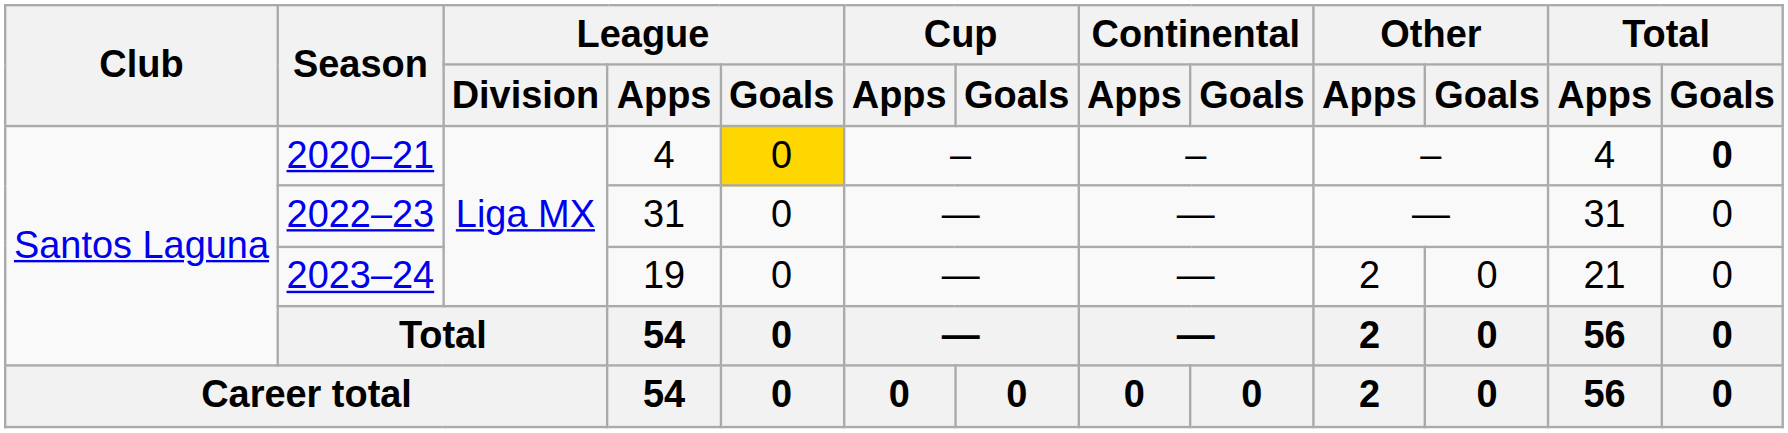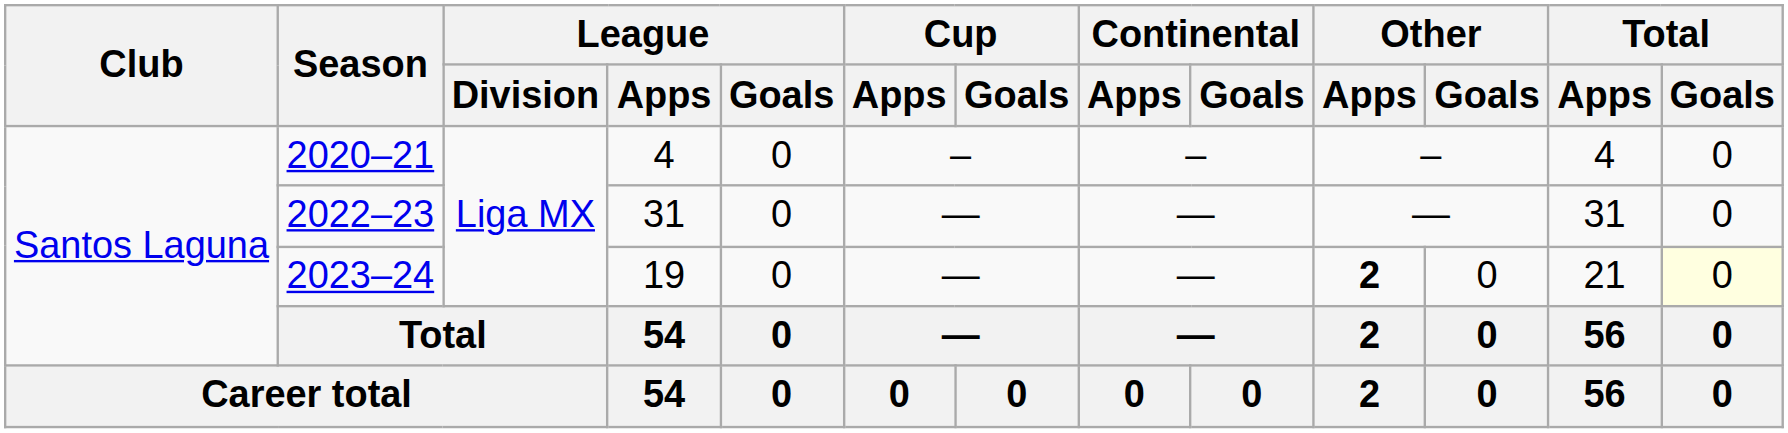(782, 154) gold background -> (782, 154) no background
(1722, 154) bold -> (1722, 154) normal
(1369, 275) normal -> (1369, 275) bold
(1722, 275) no background -> (1722, 275) lightyellow background
